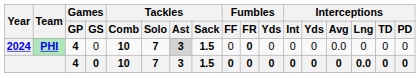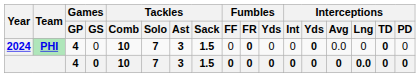(181, 47) lightgrey background -> (181, 47) no background
(314, 47) normal -> (314, 47) bold
(385, 47) normal -> (385, 47) bold
